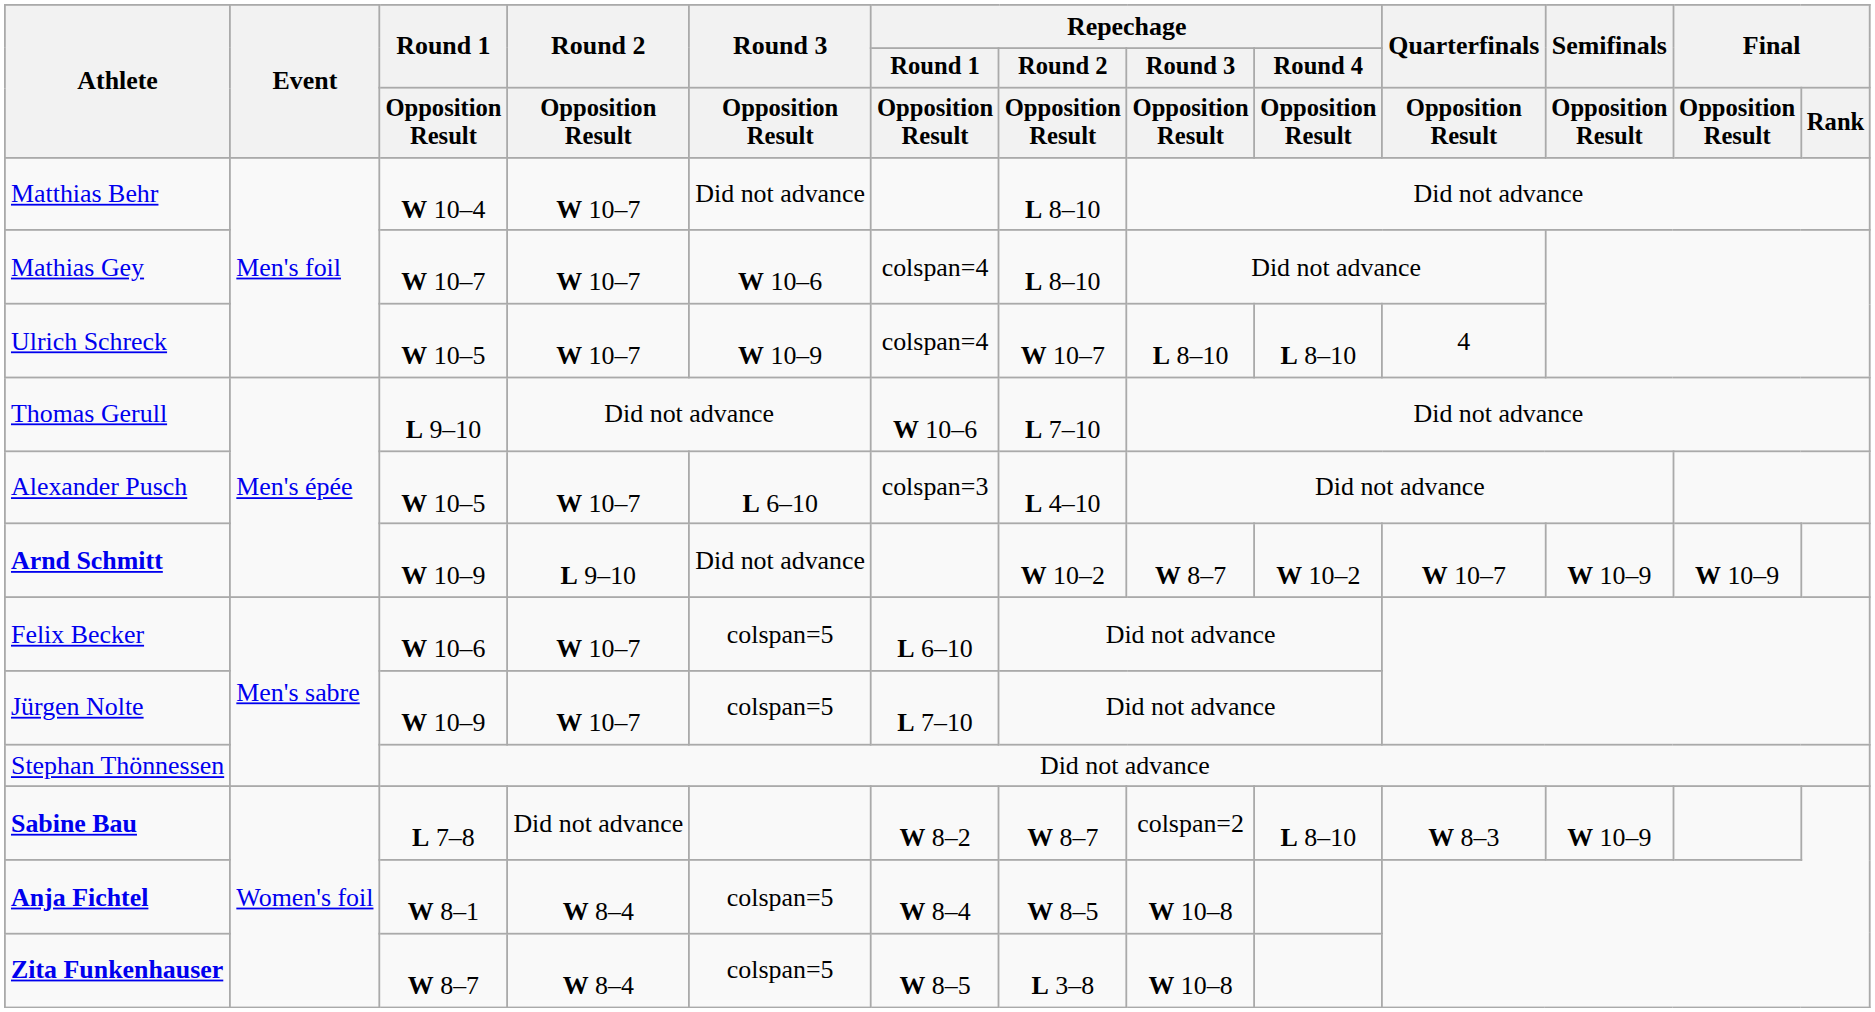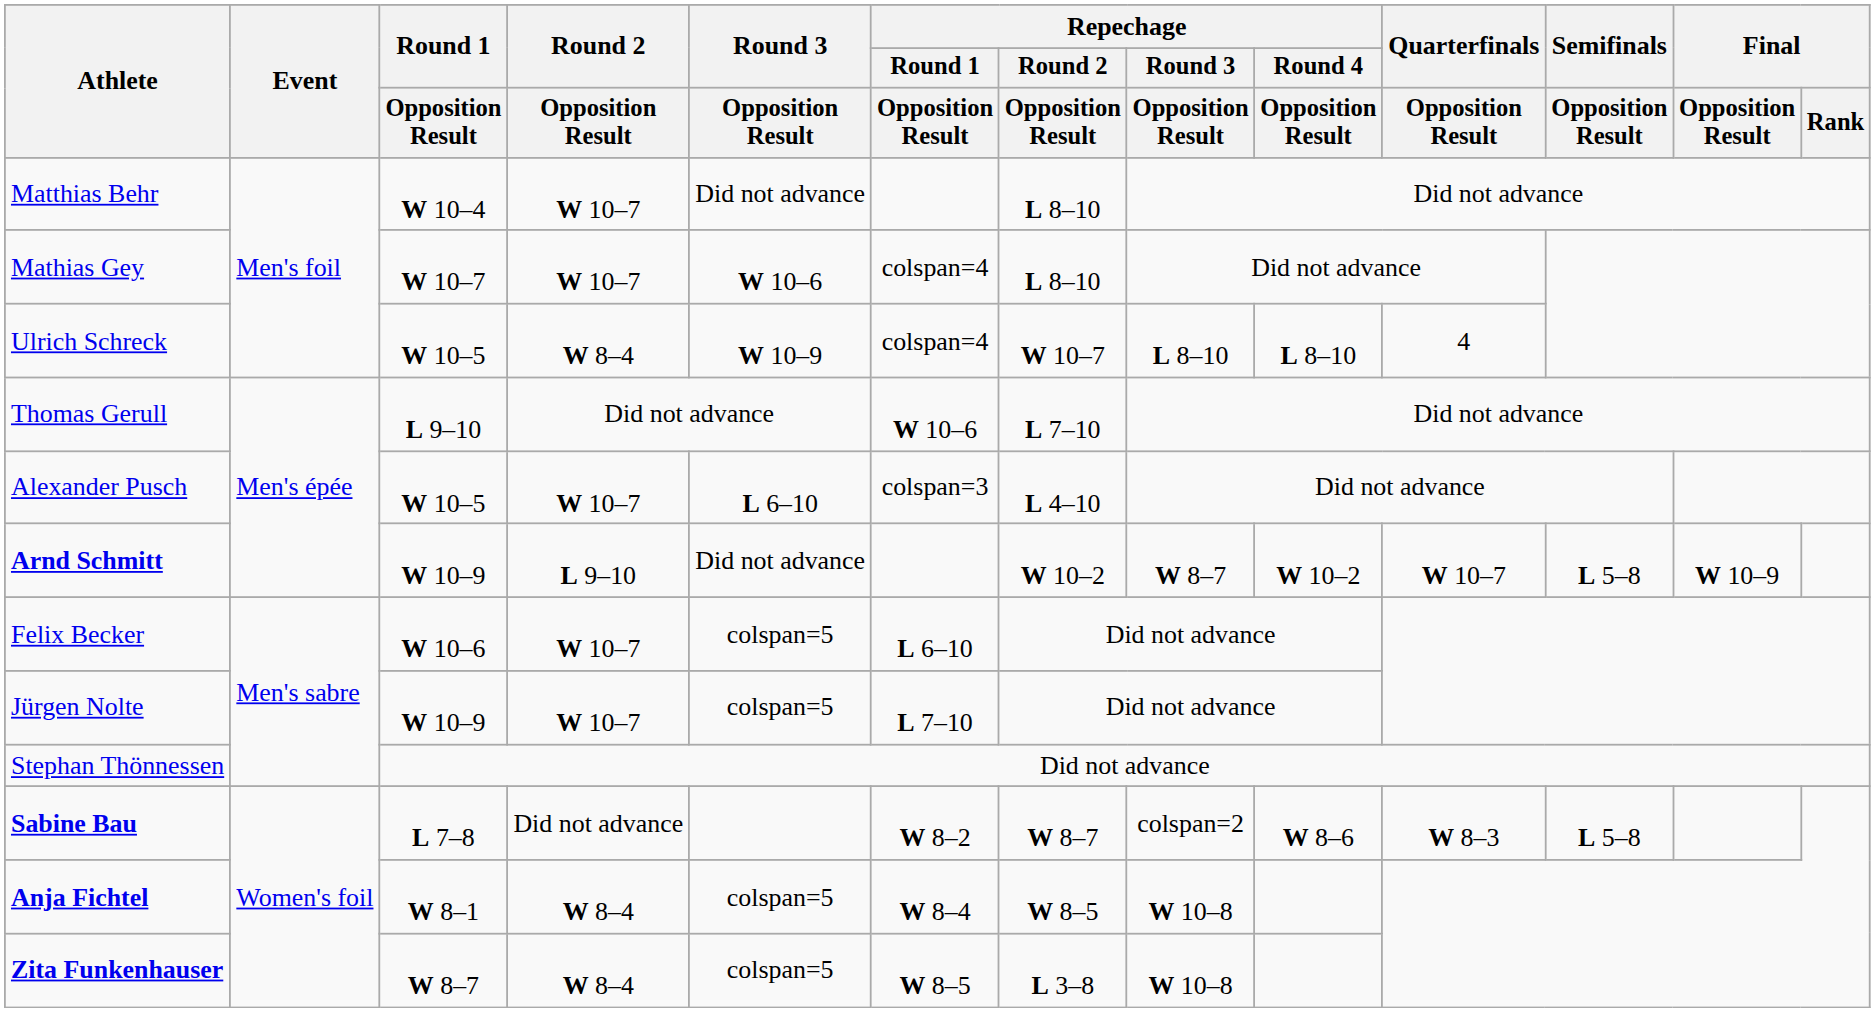(598, 356) W 10–7 -> (598, 356) W 8–4
(1609, 576) W 10–9 -> (1609, 576) L 5–8
(1318, 838) L 8–10 -> (1318, 838) W 8–6
(1609, 838) W 10–9 -> (1609, 838) L 5–8
